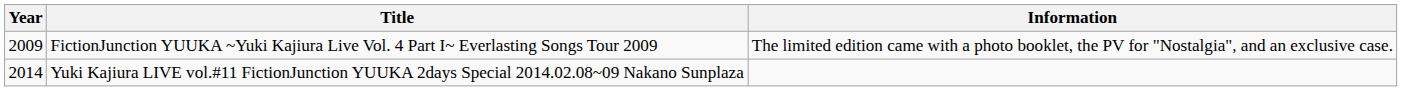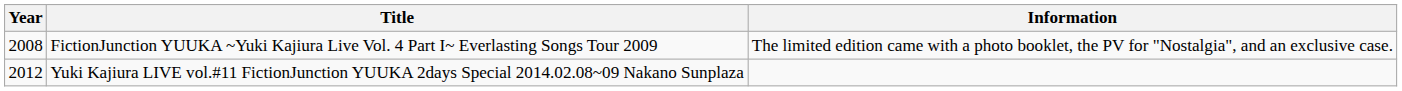(26, 45) 2009 -> (26, 45) 2008
(26, 72) 2014 -> (26, 72) 2012
